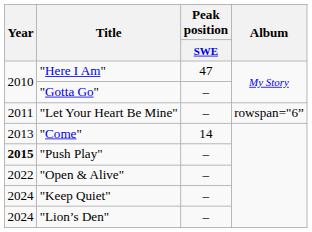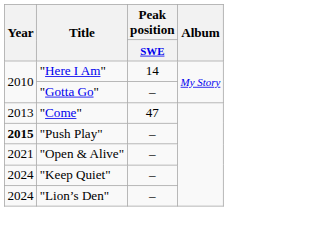(206, 71) 47 -> (152, 71) 14
- row: (109, 112)
(206, 133) 14 -> (152, 112) 47
(21, 175) 2022 -> (21, 154) 2021
